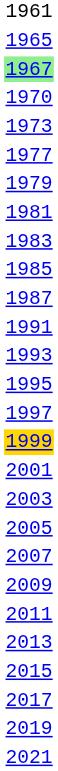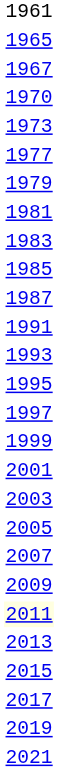(29, 69) lightgreen background -> (29, 69) no background
(29, 442) gold background -> (29, 442) no background
(29, 614) no background -> (29, 614) lightyellow background
